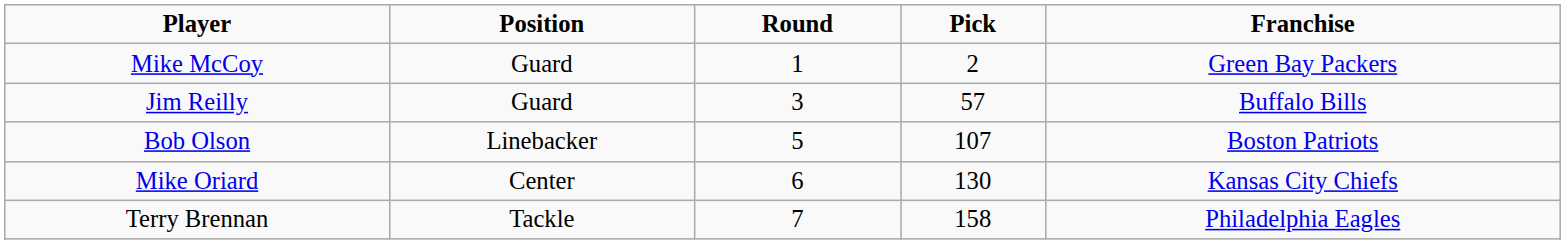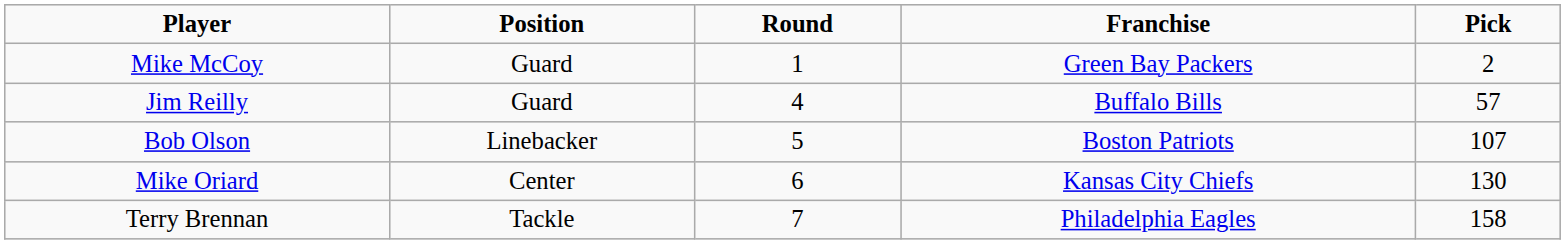columns swapped: (973, 24) <-> (1303, 24)
(797, 102) 3 -> (797, 102) 4
